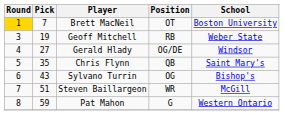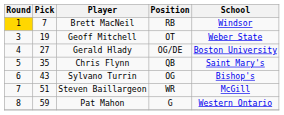(170, 24) OT -> (170, 24) RB
(235, 24) Boston University -> (235, 24) Windsor
(170, 38) RB -> (170, 38) OT
(235, 51) Windsor -> (235, 51) Boston University
